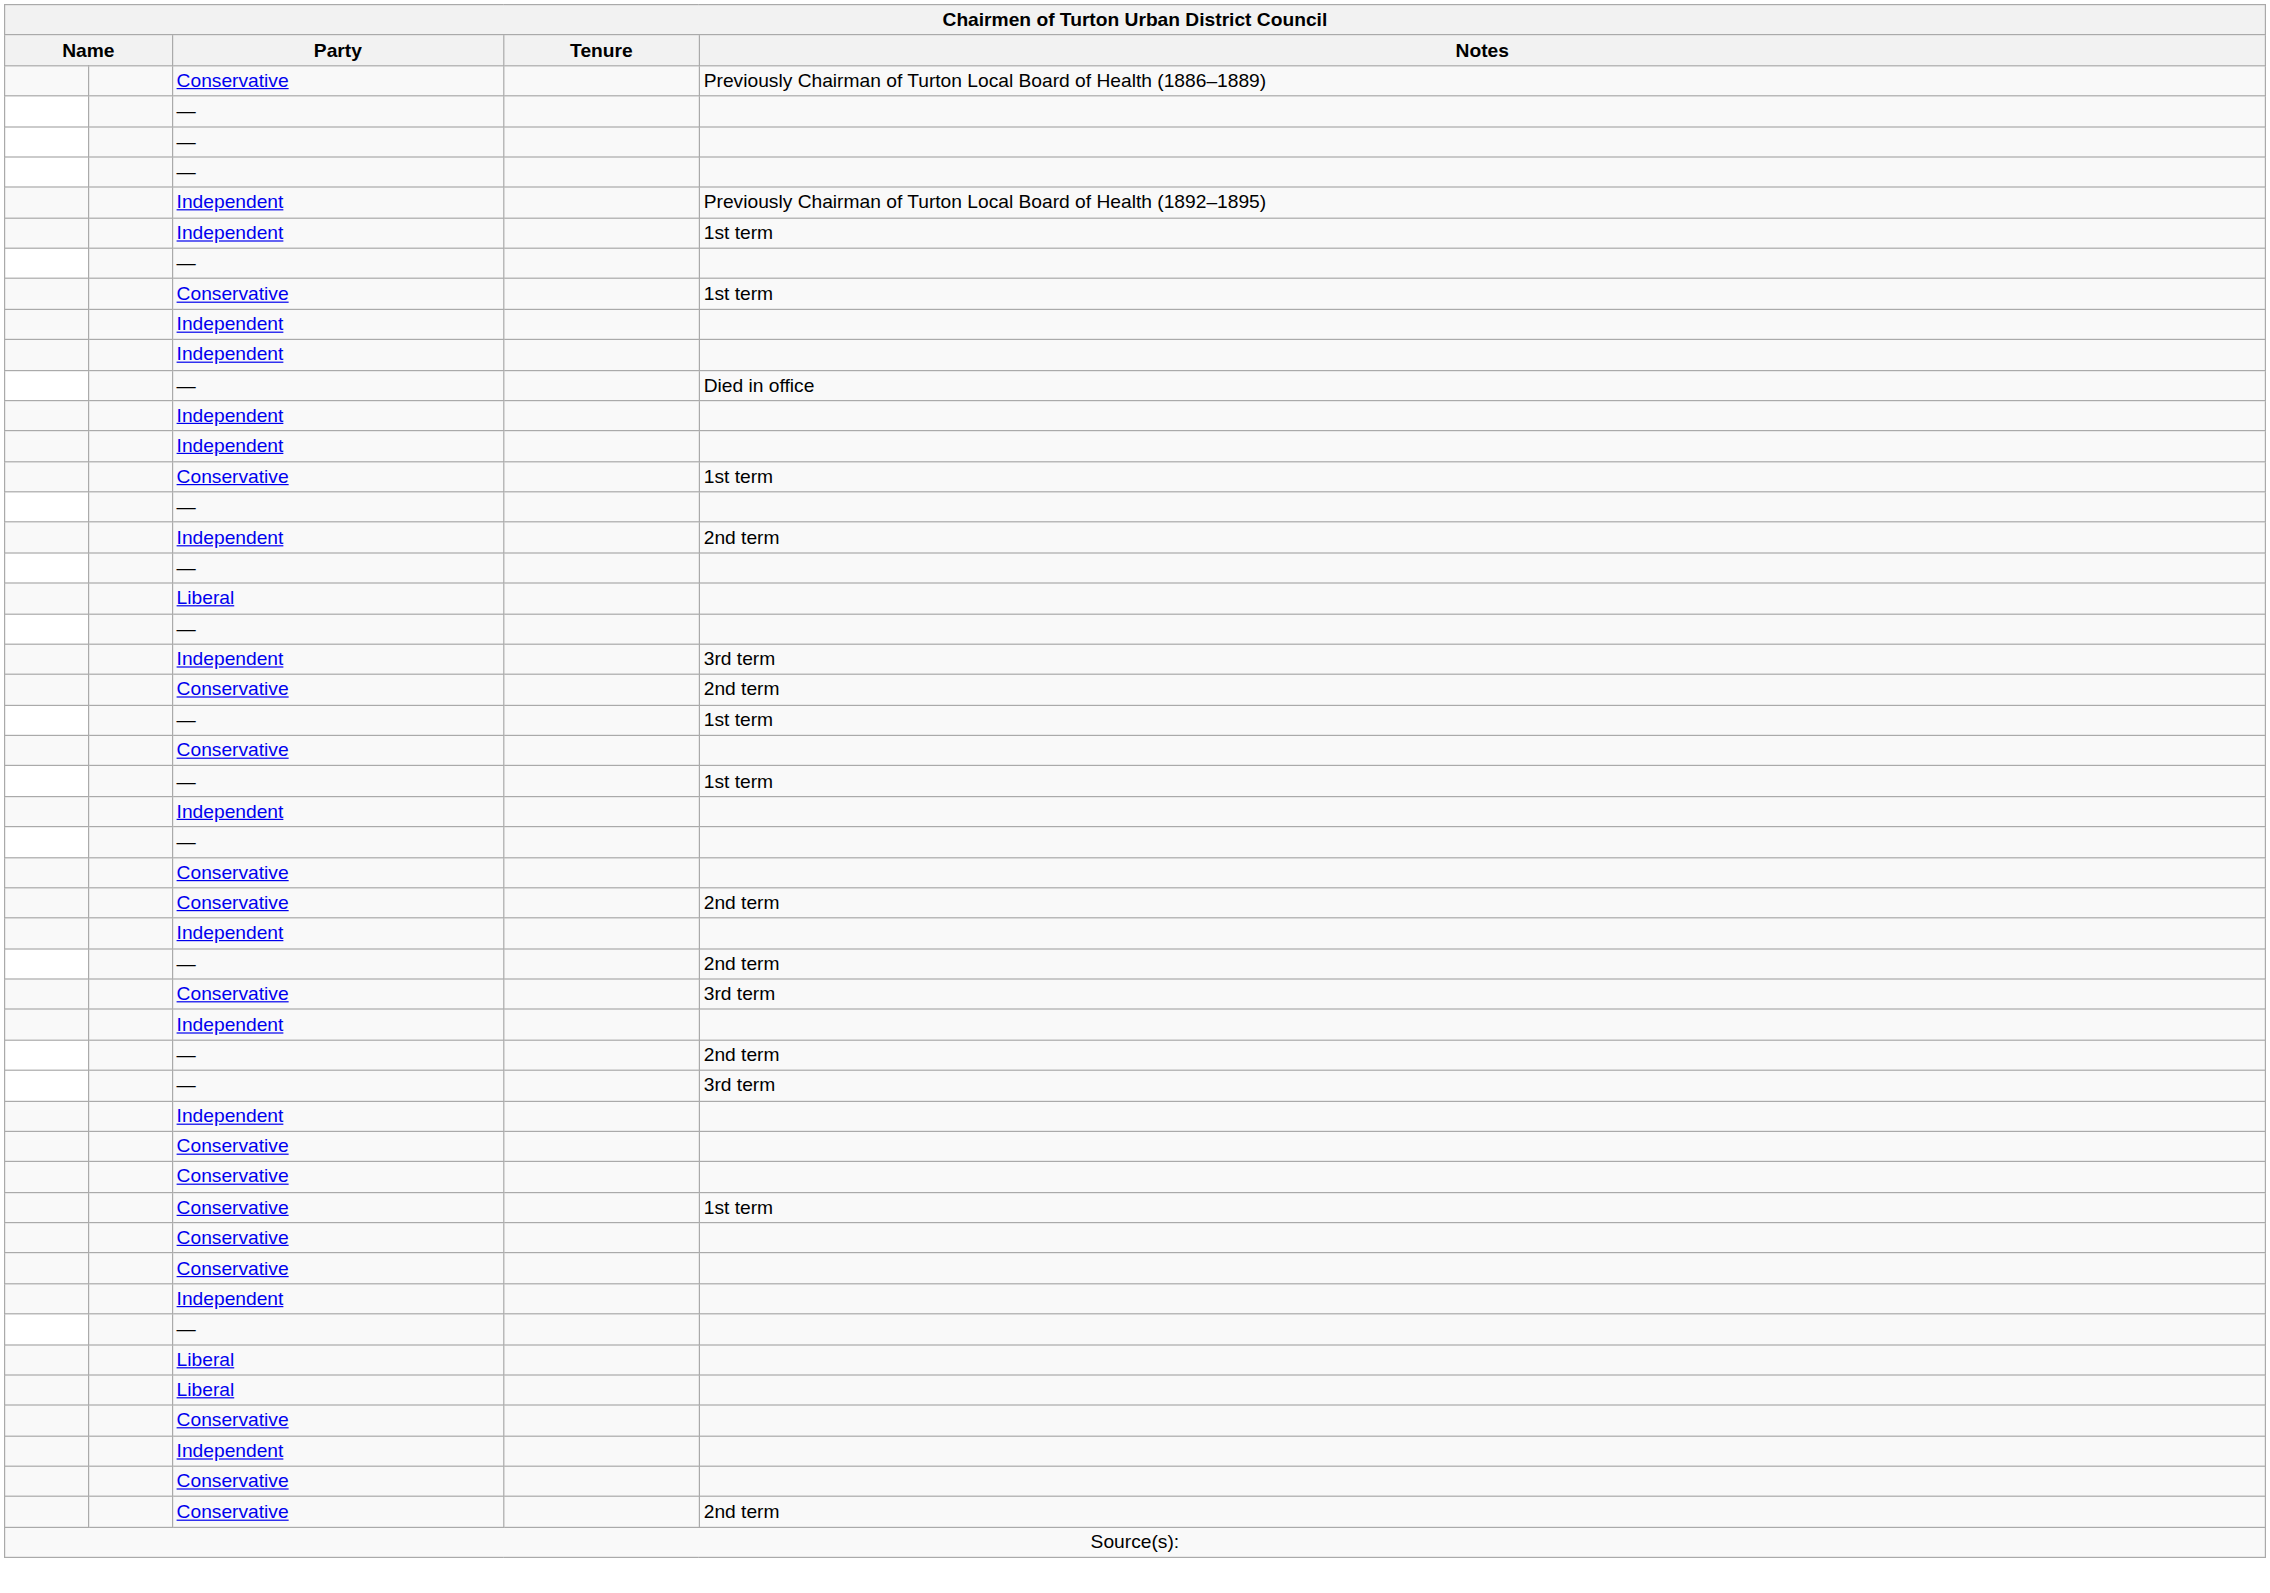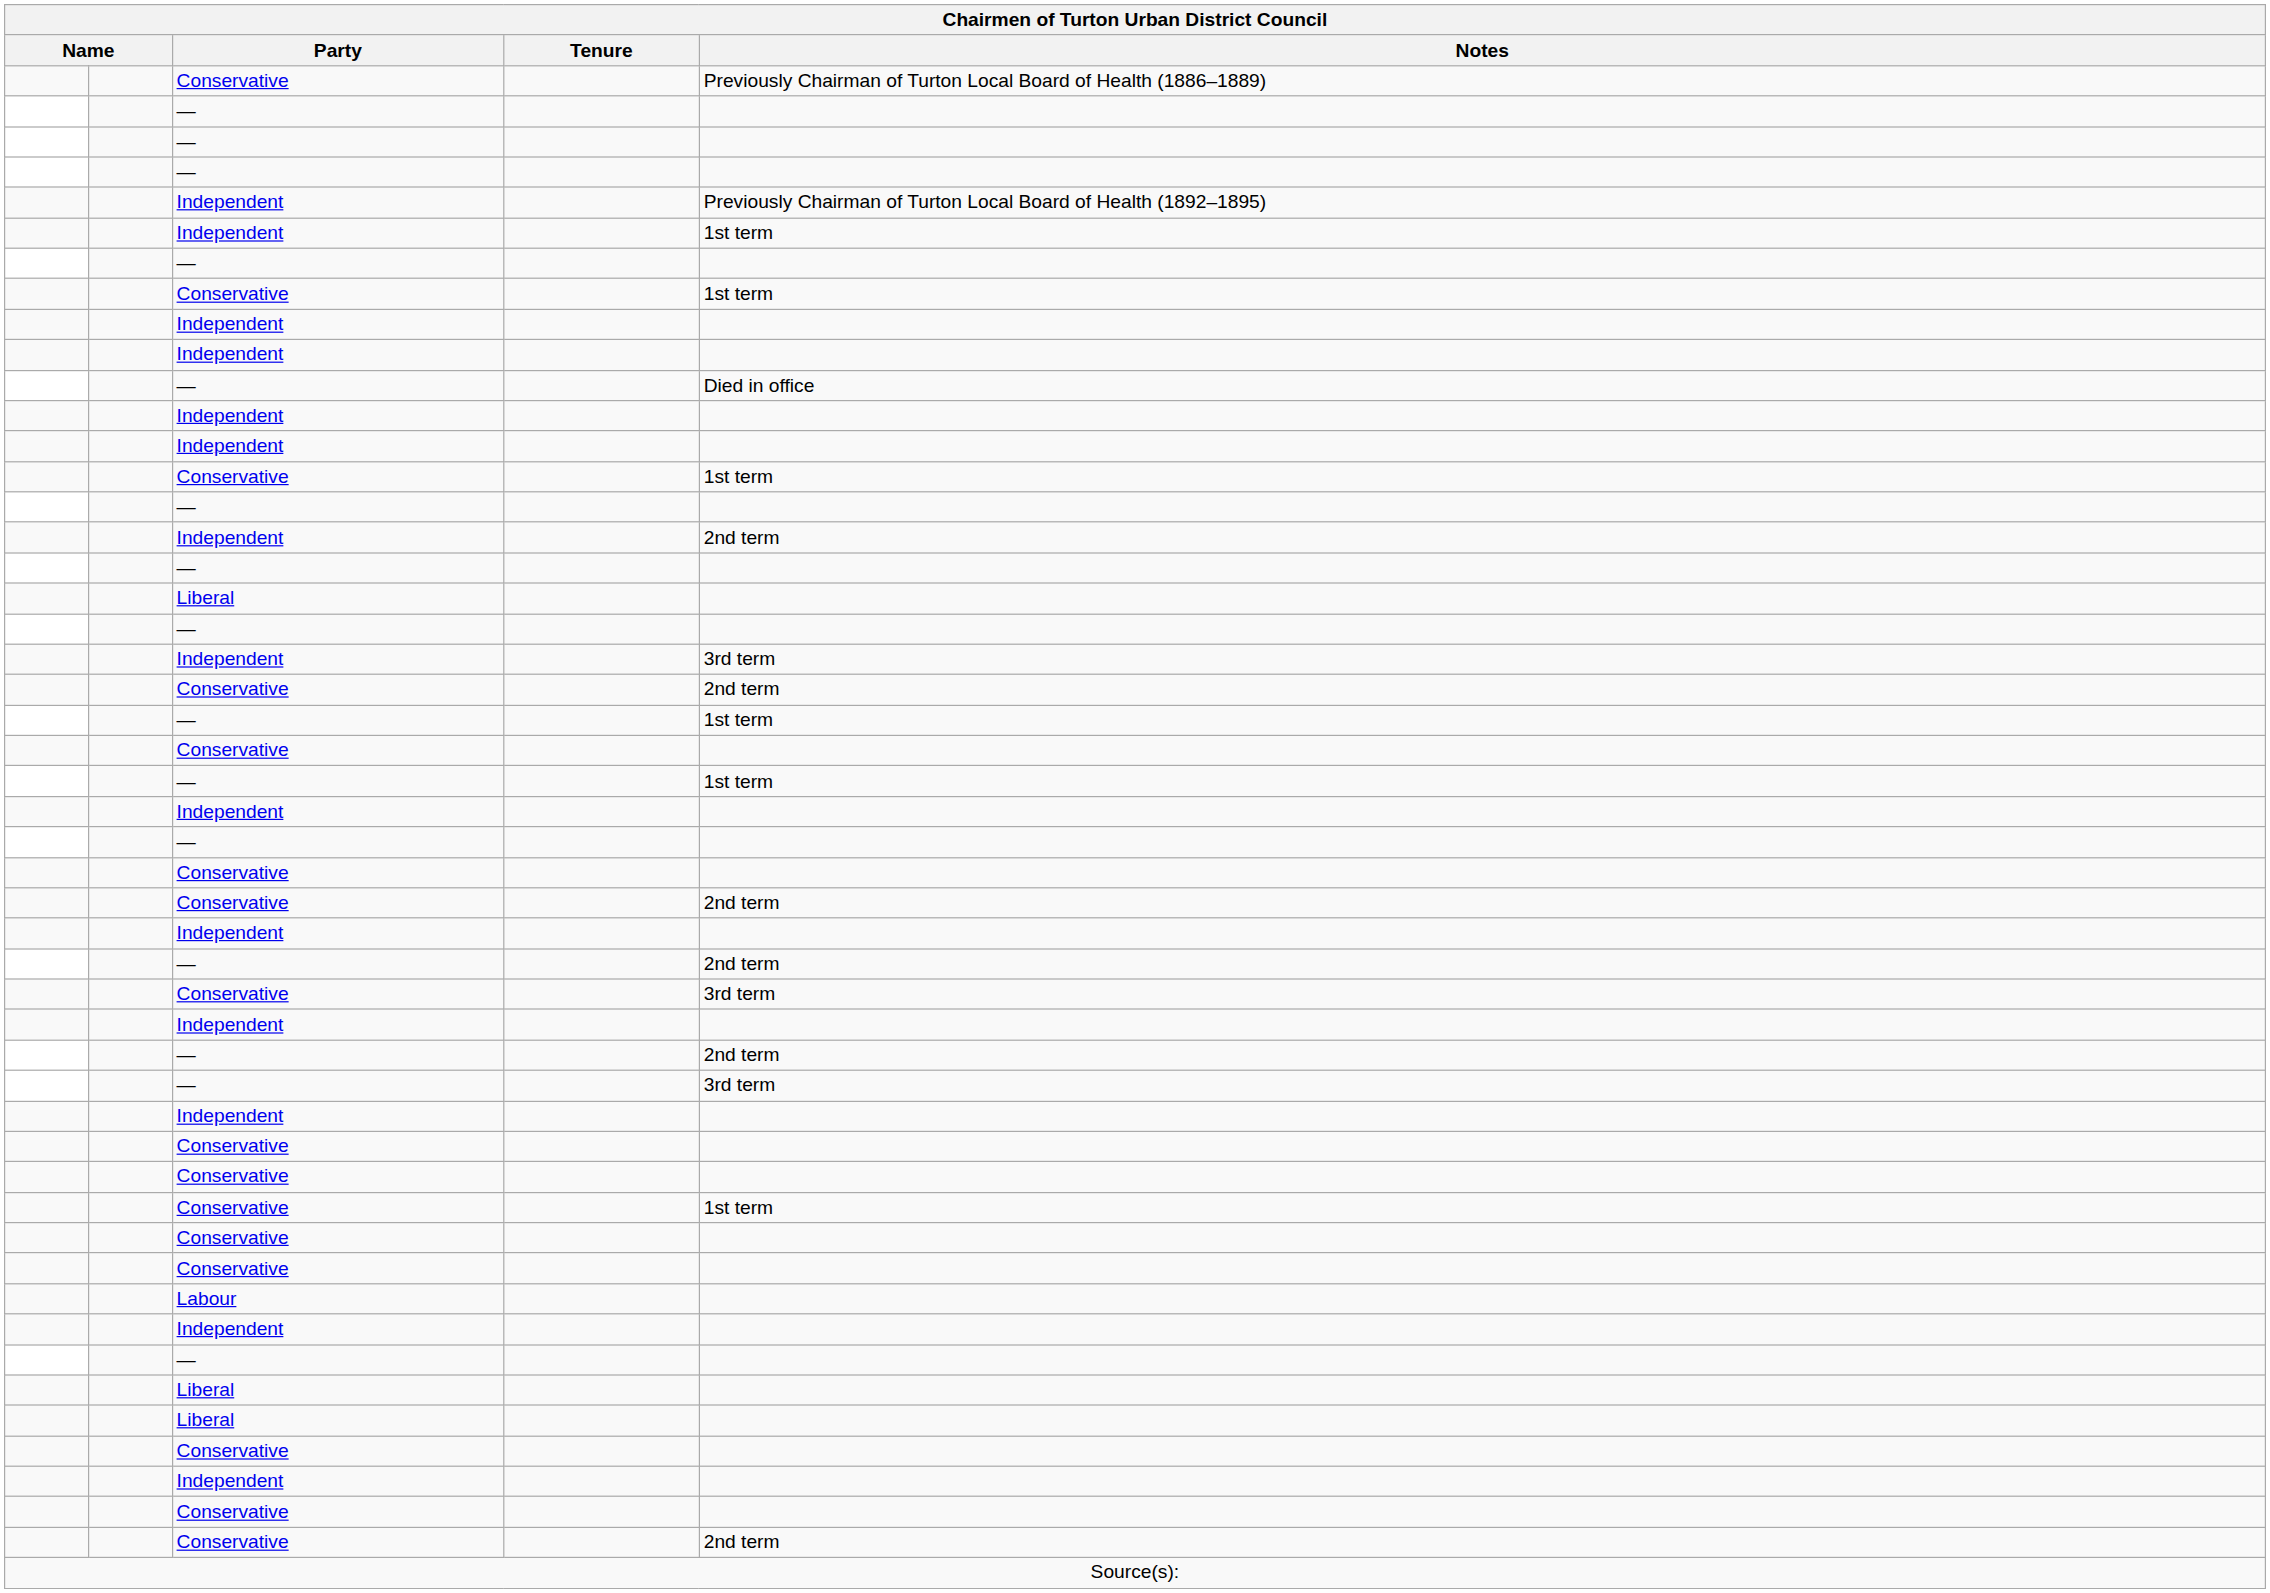+ row: (46, 1299)
